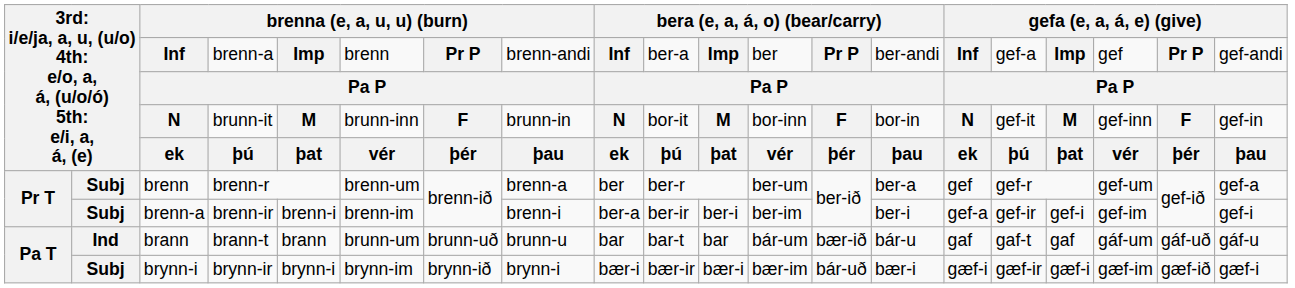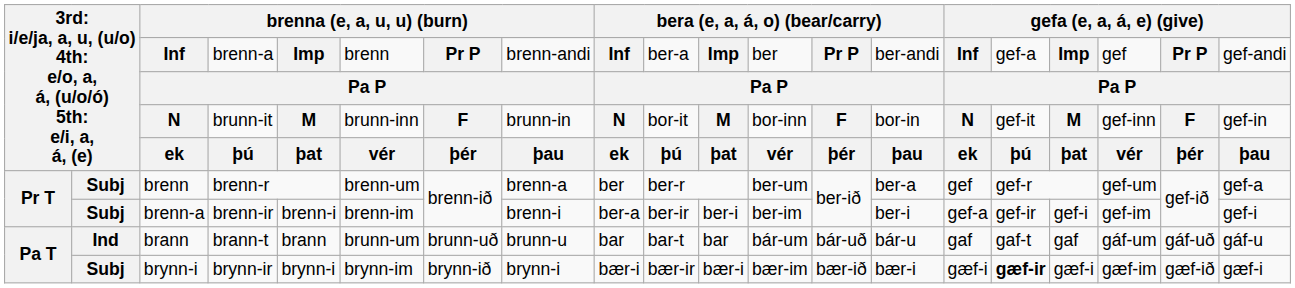(841, 240) bær-ið -> (841, 240) bár-uð
(841, 268) bár-uð -> (841, 268) bær-ið
(1019, 268) normal -> (1021, 268) bold
